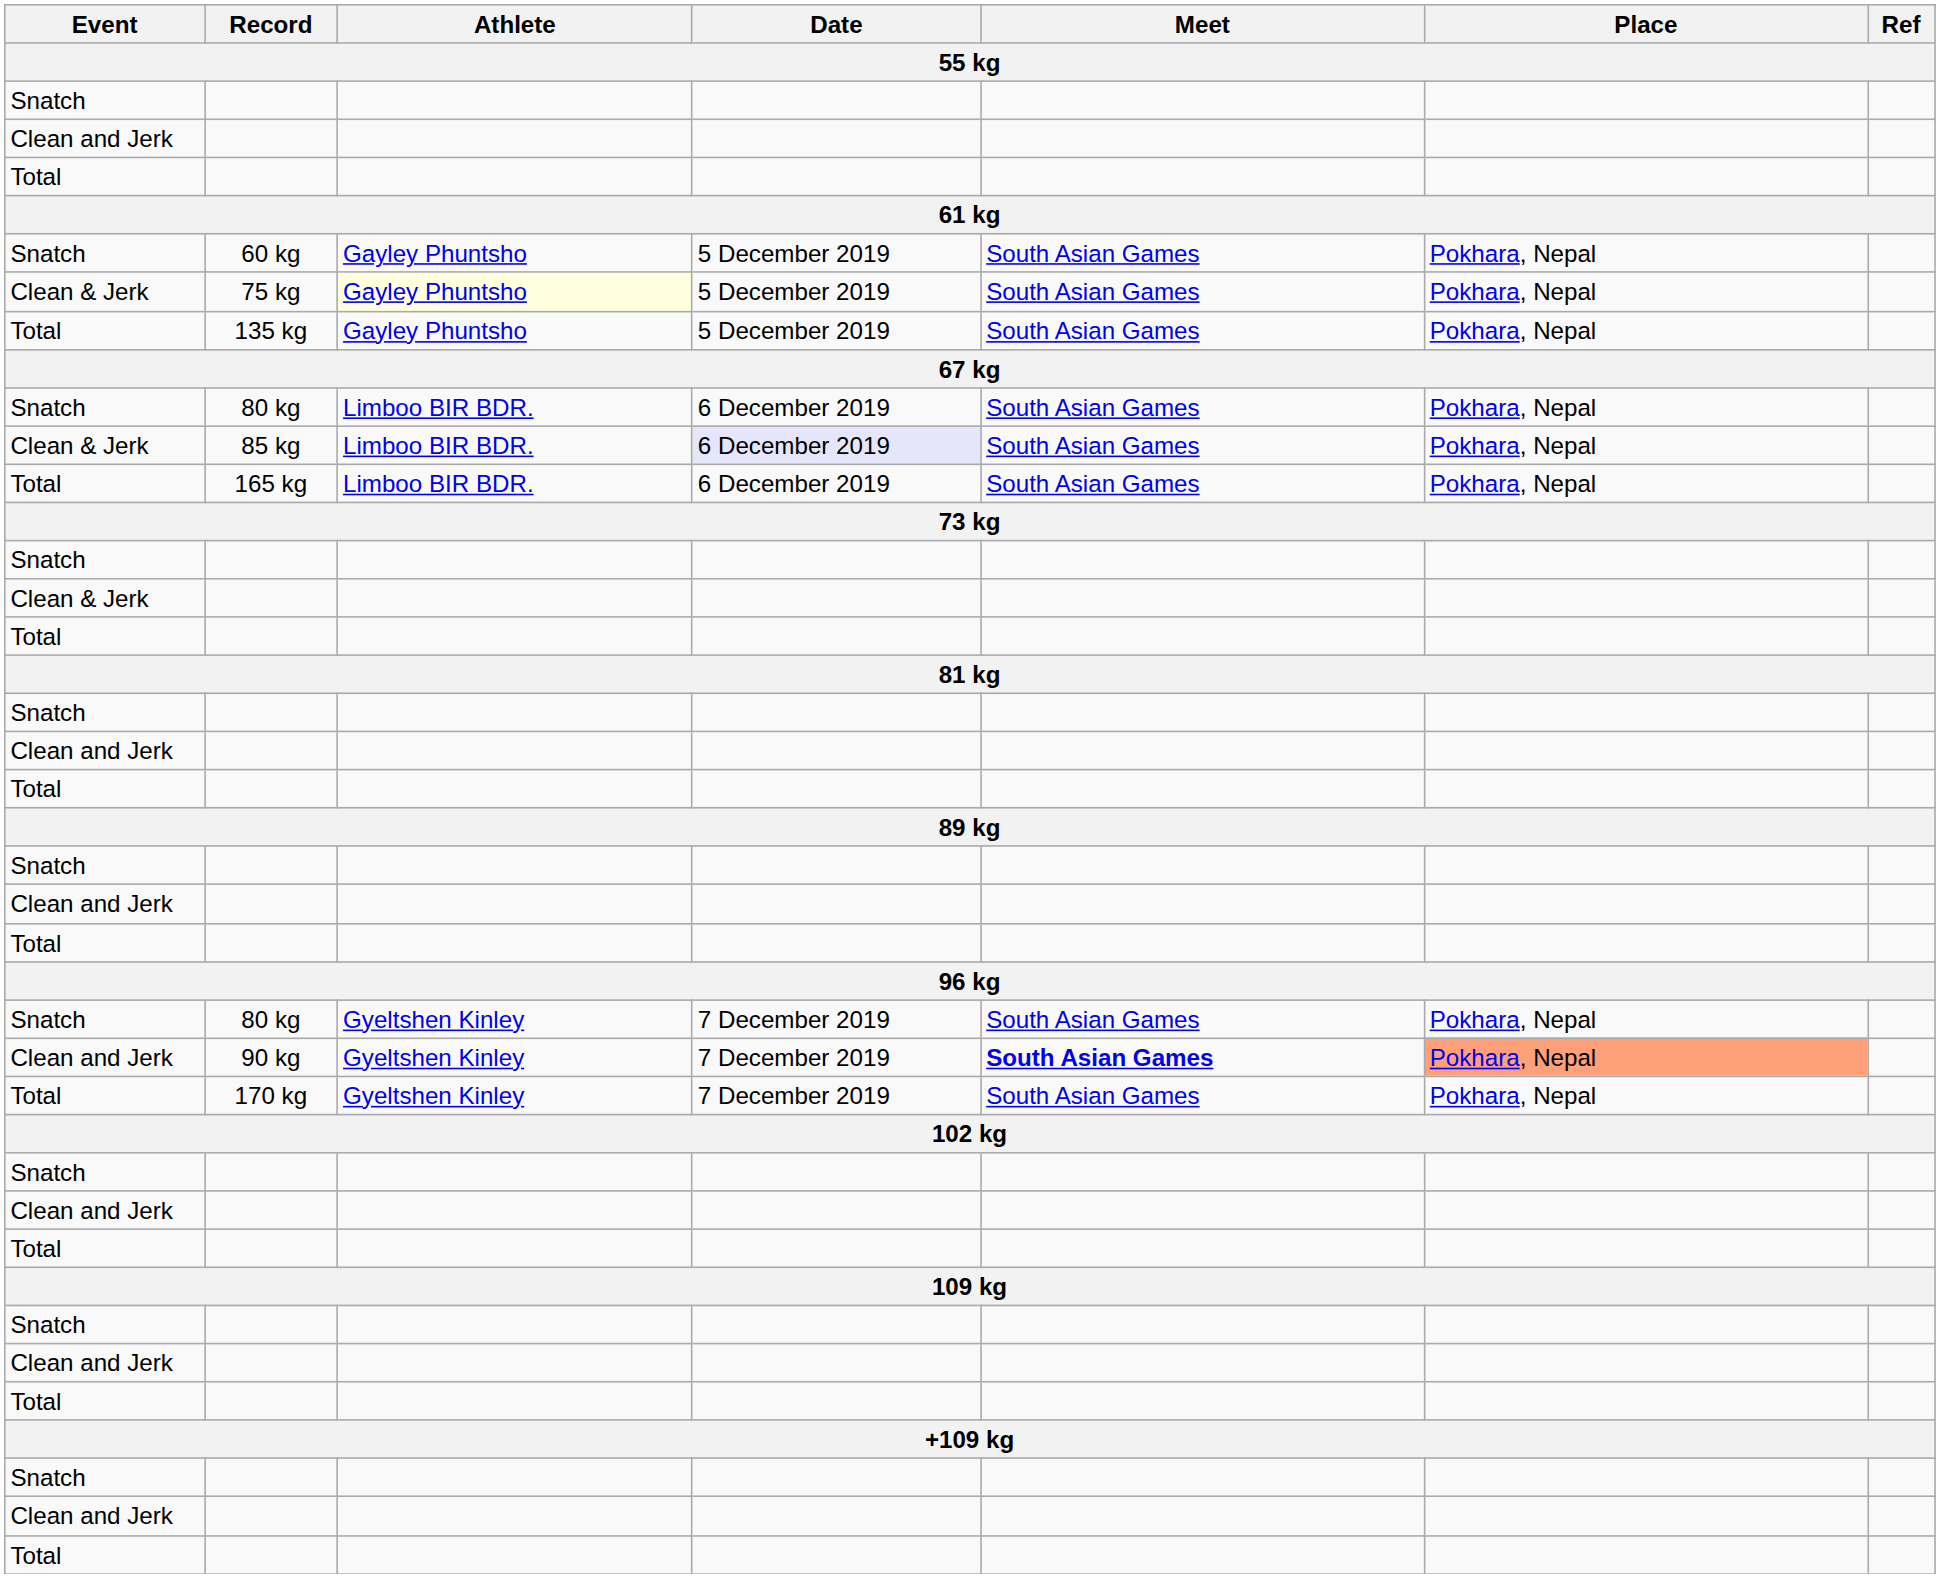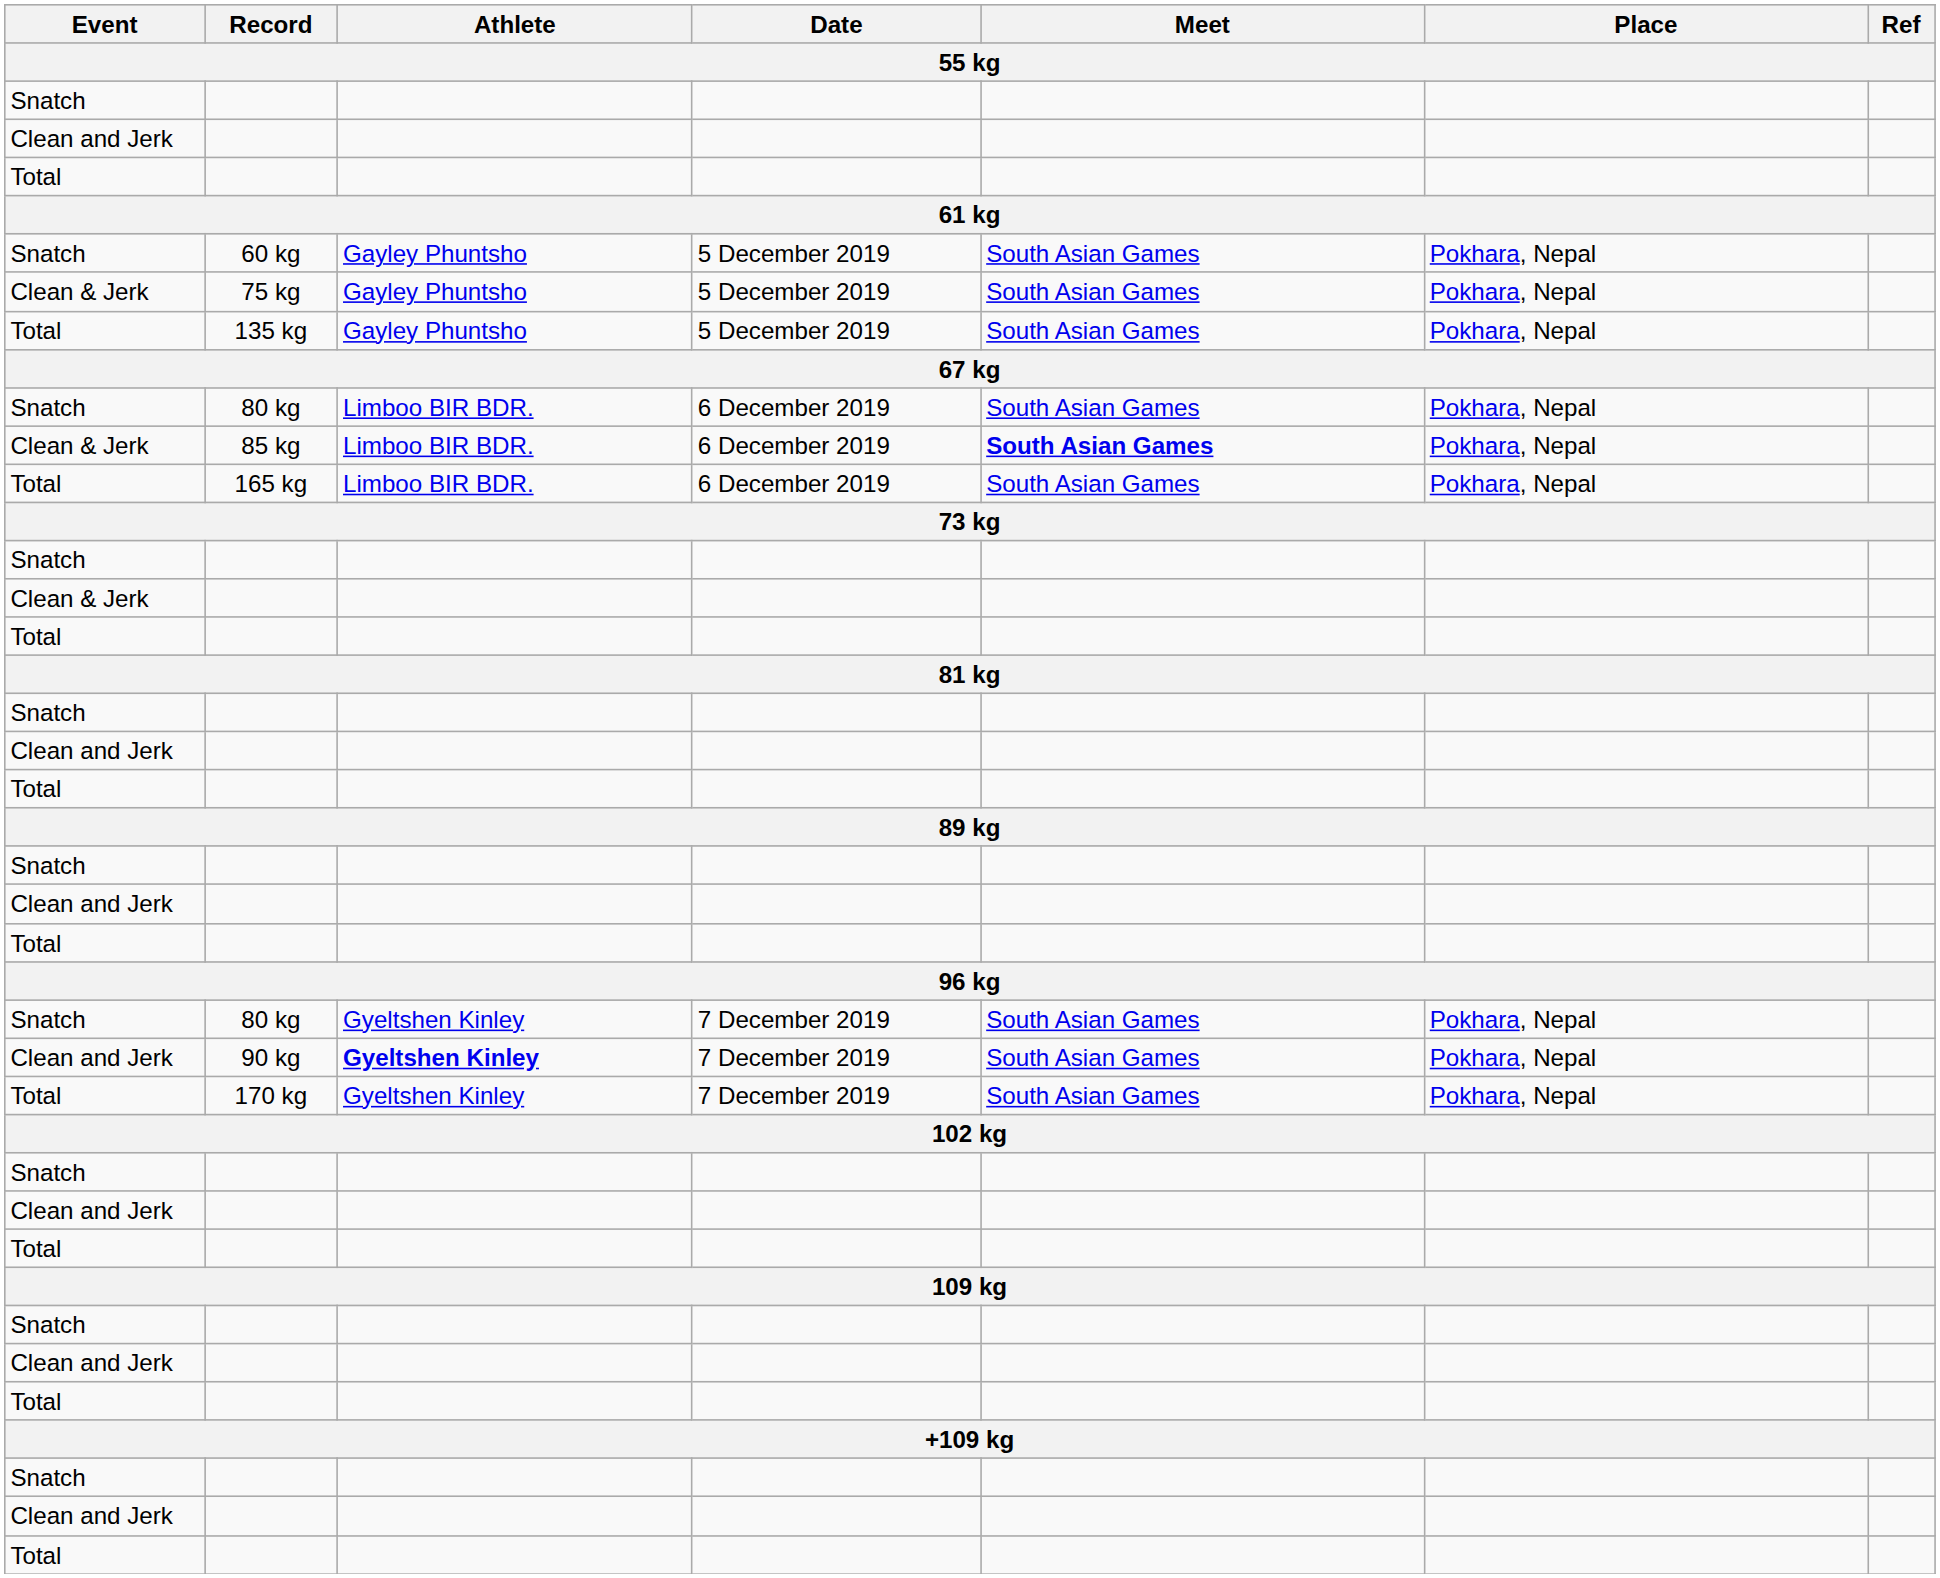(435, 292) lightyellow background -> (435, 292) no background
(794, 445) lavender background -> (794, 445) no background
(1093, 445) normal -> (1100, 445) bold
(434, 1057) normal -> (441, 1057) bold
(1100, 1057) bold -> (1093, 1057) normal
(1513, 1057) lightsalmon background -> (1513, 1057) no background
